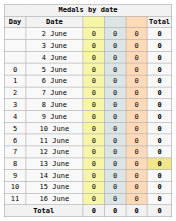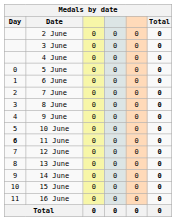(15, 140) normal -> (15, 140) bold
(160, 163) khaki background -> (160, 163) no background
